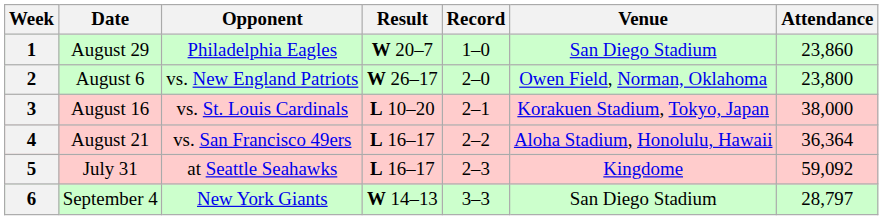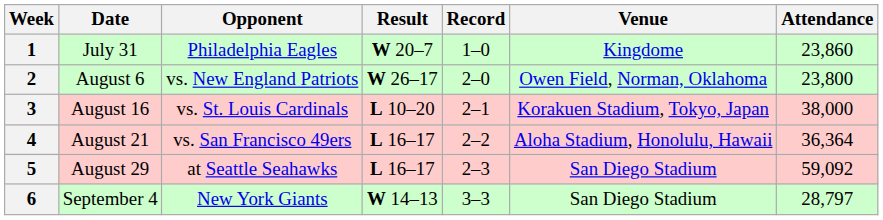(110, 49) August 29 -> (110, 49) July 31
(643, 49) San Diego Stadium -> (643, 49) Kingdome
(110, 169) July 31 -> (110, 169) August 29
(643, 169) Kingdome -> (643, 169) San Diego Stadium
